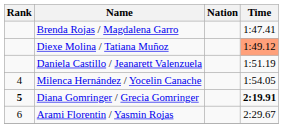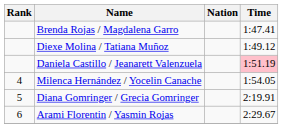(259, 47) lightsalmon background -> (259, 47) no background
(259, 64) no background -> (259, 64) pink background
(19, 98) bold -> (19, 98) normal
(259, 98) bold -> (259, 98) normal
